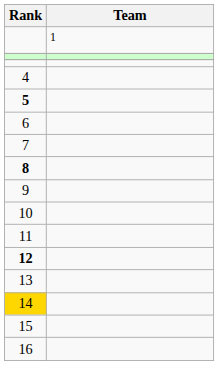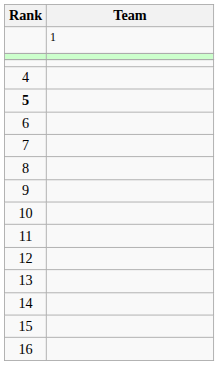(26, 168) bold -> (26, 168) normal
(26, 258) bold -> (26, 258) normal
(26, 303) gold background -> (26, 303) no background
